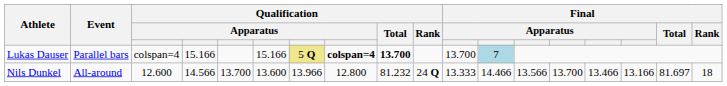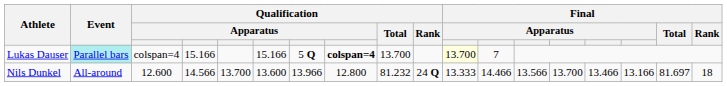(101, 54) no background -> (101, 54) paleturquoise background
(307, 54) khaki background -> (307, 54) no background
(395, 54) bold -> (395, 54) normal
(460, 54) no background -> (460, 54) lightyellow background
(496, 54) lightblue background -> (496, 54) no background
